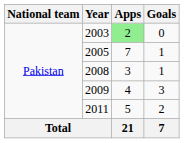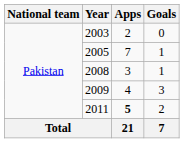(128, 33) lightgreen background -> (128, 33) no background
(128, 109) normal -> (128, 109) bold
